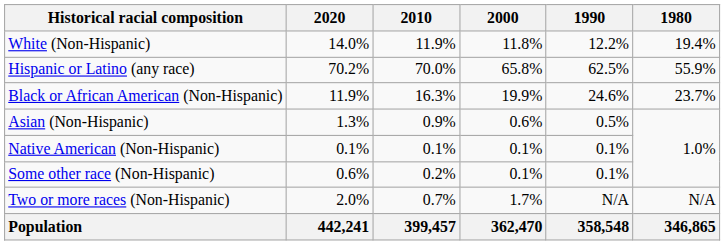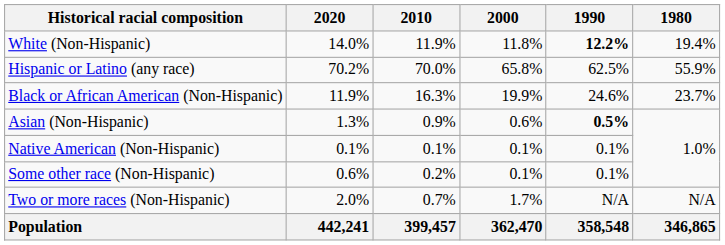(609, 44) normal -> (607, 44) bold
(613, 122) normal -> (611, 122) bold
